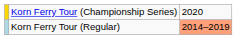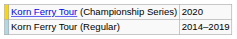(206, 27) lightsalmon background -> (206, 27) no background
